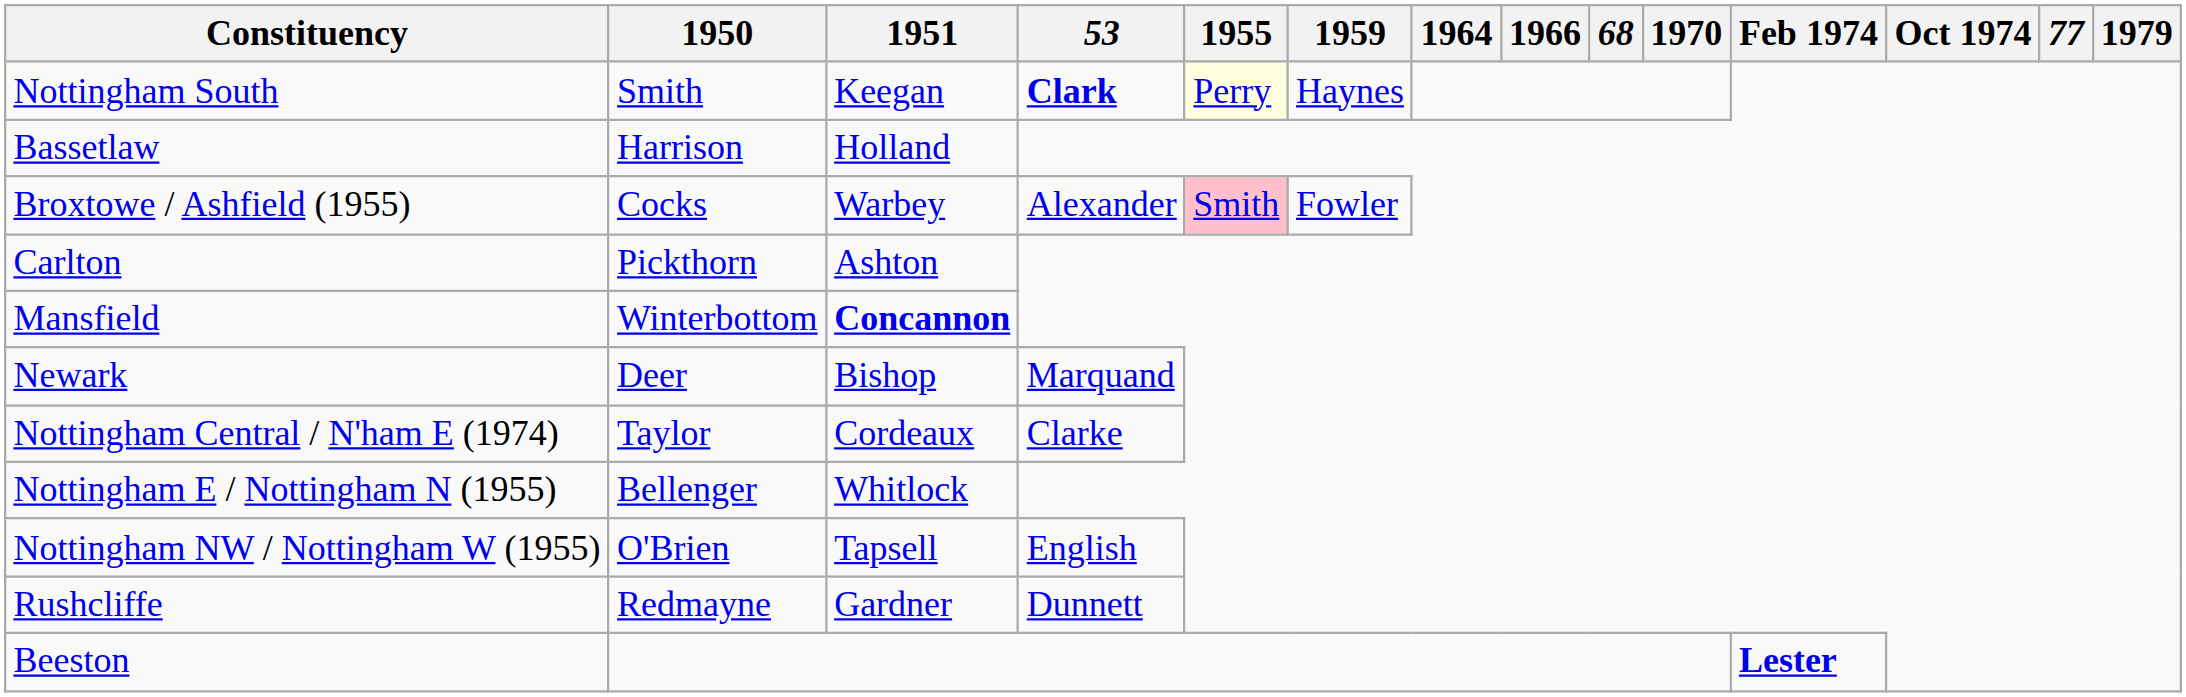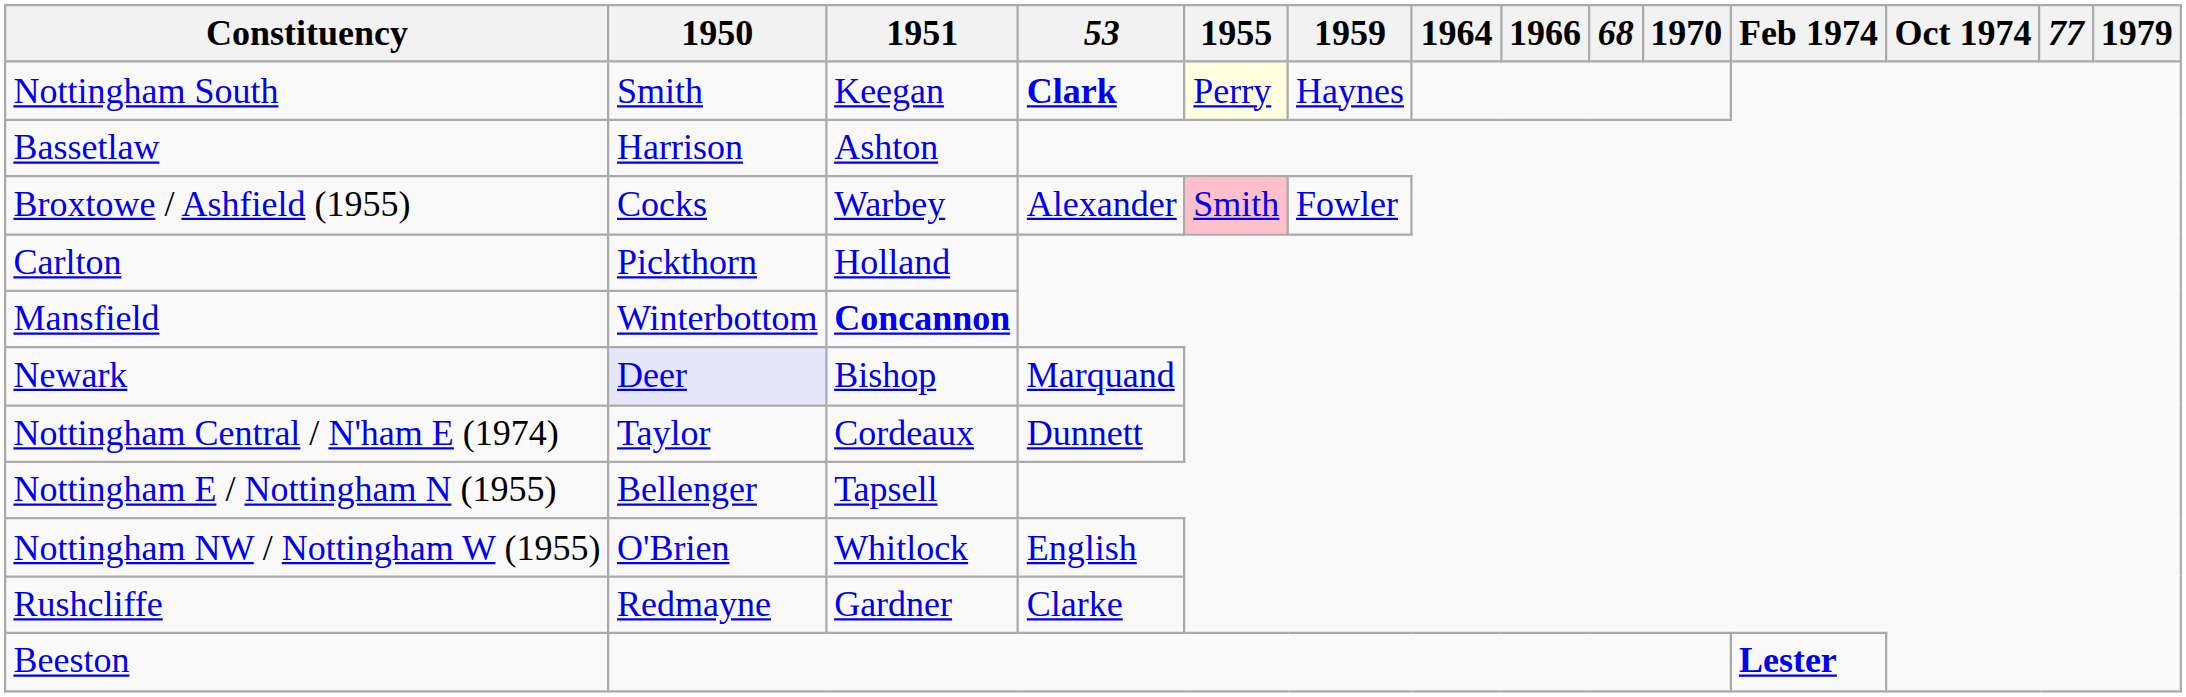(892, 147) Holland -> (886, 147) Ashton
(886, 261) Ashton -> (892, 261) Holland
(652, 375) no background -> (652, 375) lavender background
(1075, 432) Clarke -> (1085, 432) Dunnett
(901, 489) Whitlock -> (886, 489) Tapsell
(886, 546) Tapsell -> (901, 546) Whitlock
(1085, 603) Dunnett -> (1075, 603) Clarke
